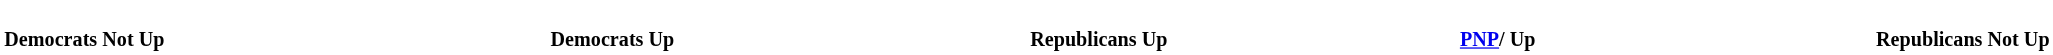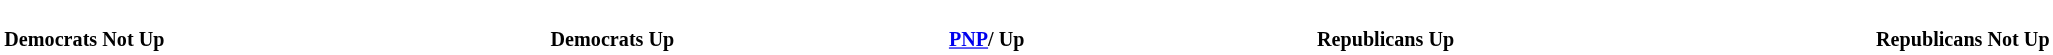columns swapped: (1498, 11) <-> (1099, 11)
